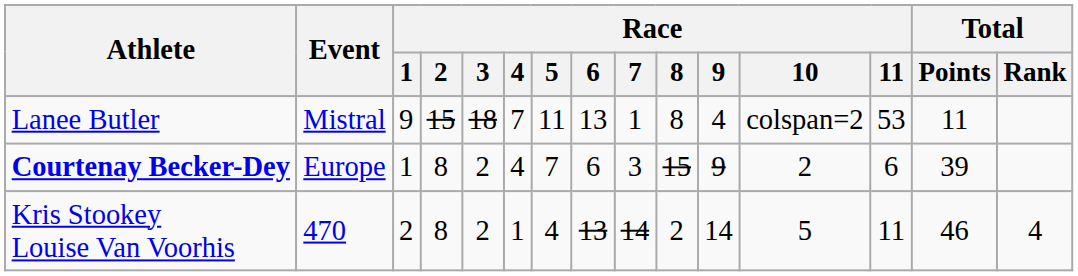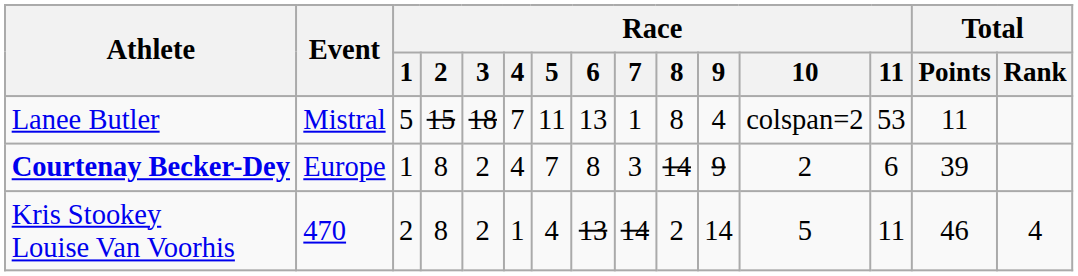(406, 119) 9 -> (406, 119) 5
(593, 166) 6 -> (593, 166) 8
(677, 166) 15 -> (677, 166) 14
